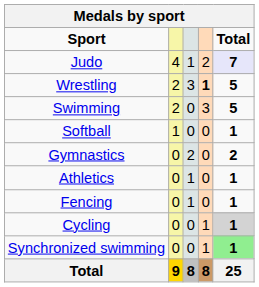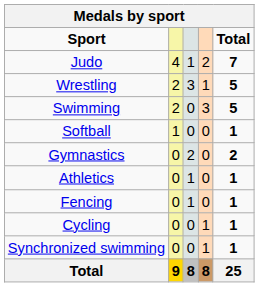(233, 62) lavender background -> (233, 62) no background
(206, 86) bold -> (206, 86) normal
(233, 224) lightgrey background -> (233, 224) no background
(233, 247) lightgreen background -> (233, 247) no background
